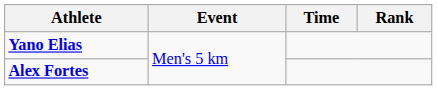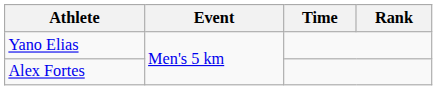(45, 45) bold -> (43, 45) normal
(48, 71) bold -> (47, 71) normal
